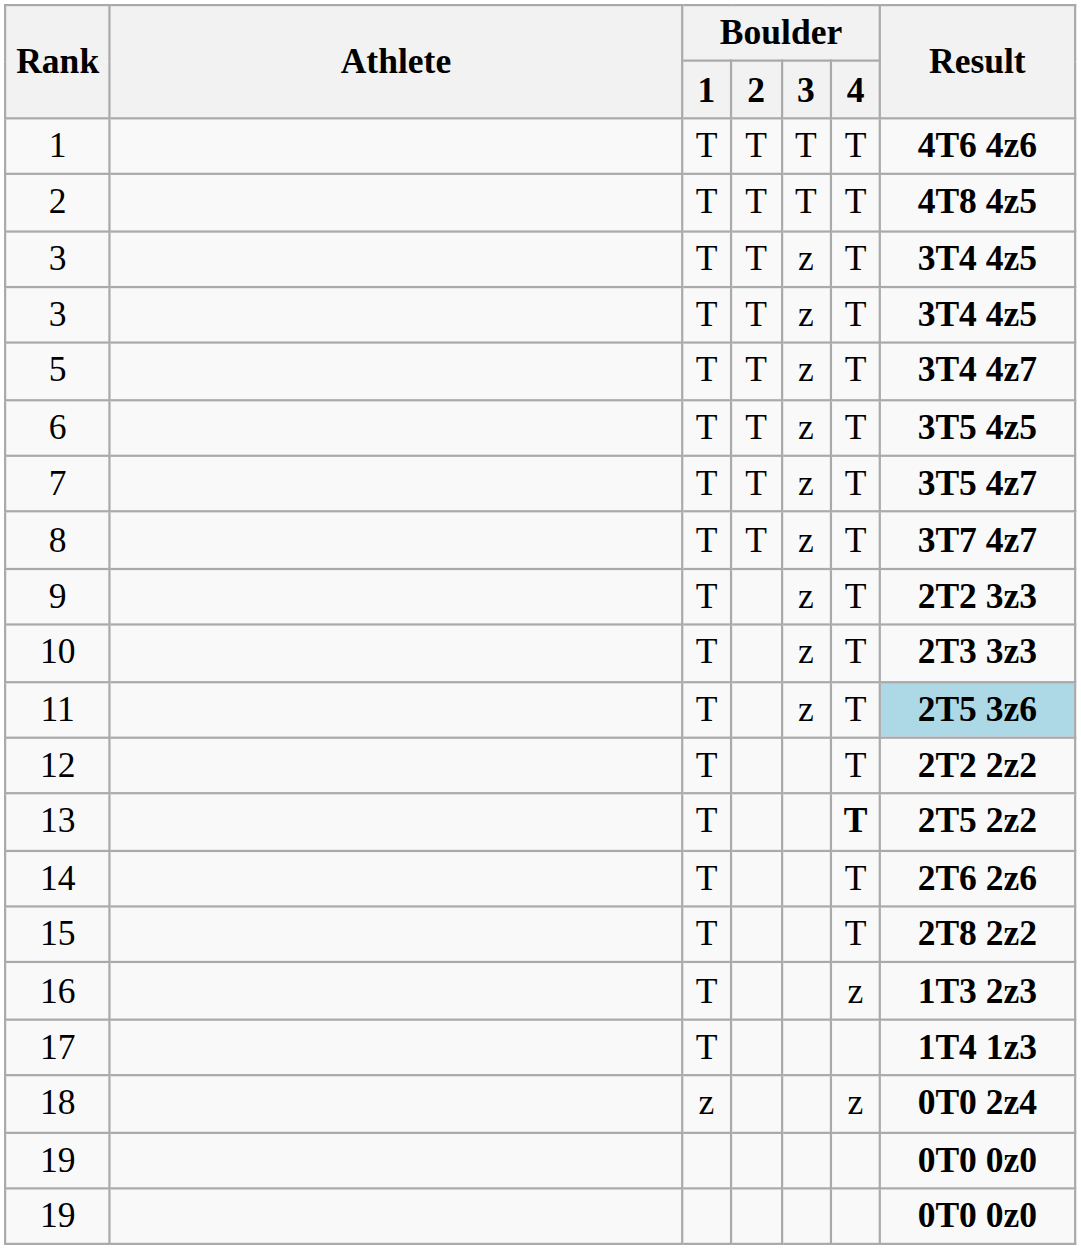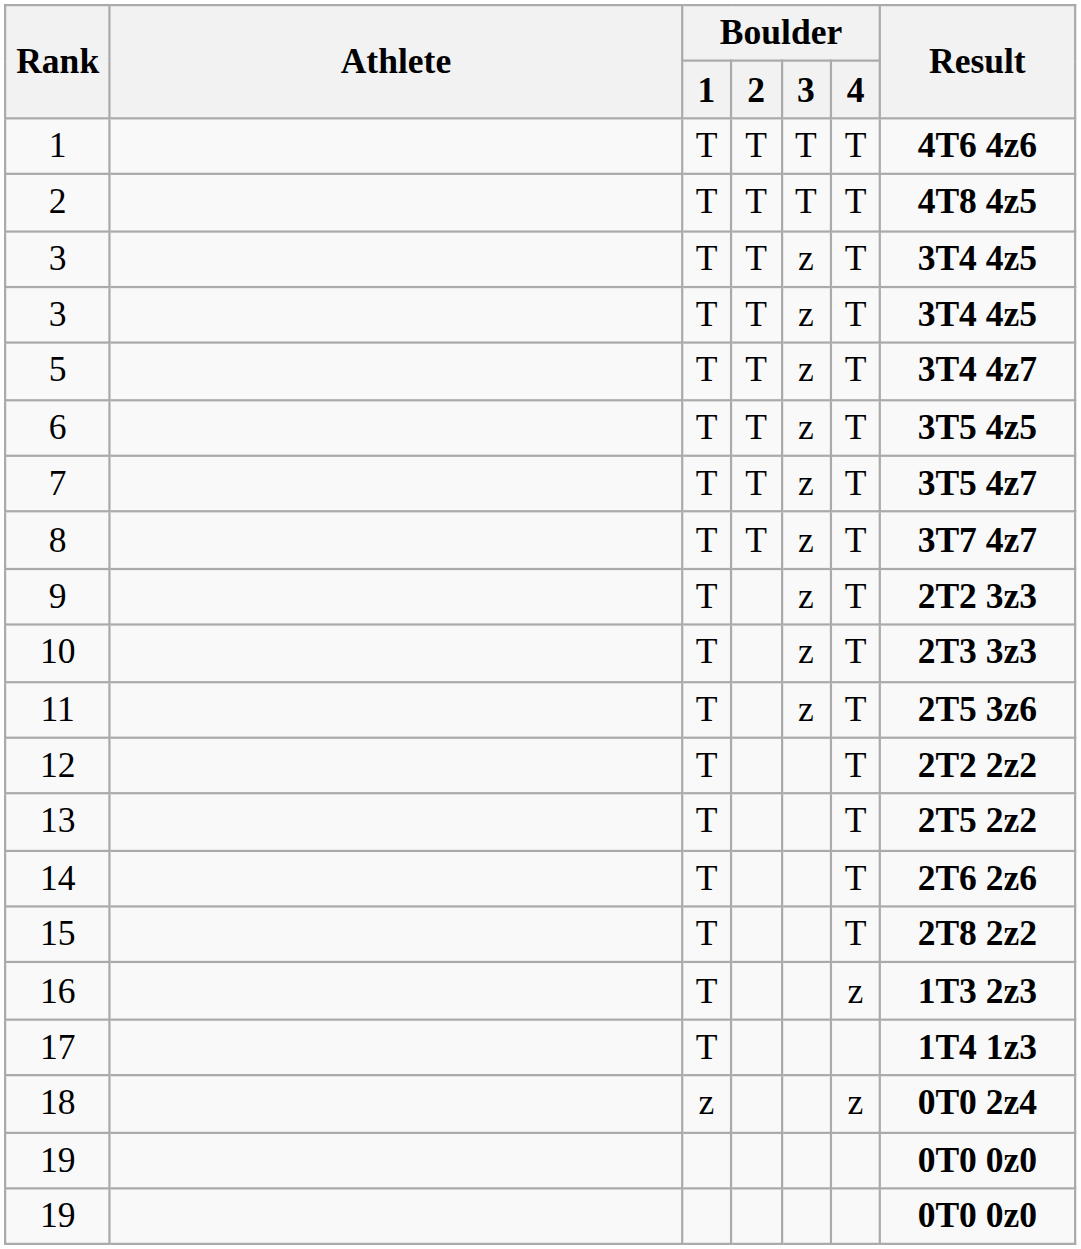(977, 708) lightblue background -> (977, 708) no background
(855, 821) bold -> (856, 821) normal
